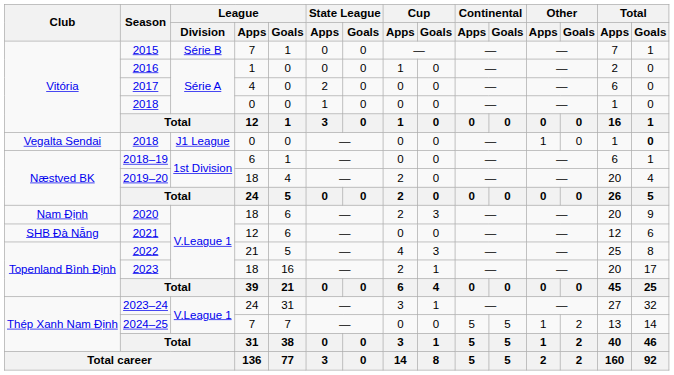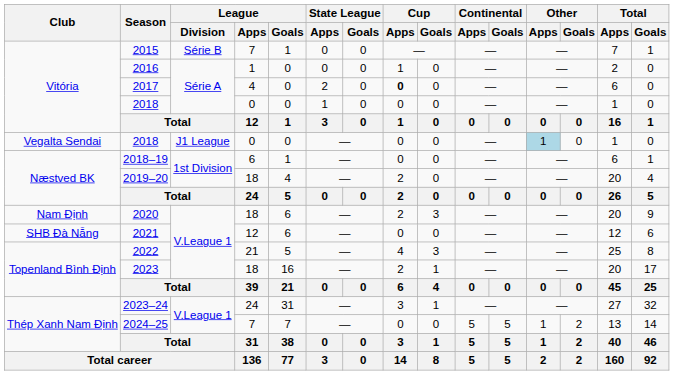(400, 86) normal -> (400, 86) bold
(543, 141) no background -> (543, 141) lightblue background
(650, 141) bold -> (650, 141) normal
